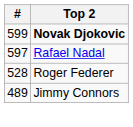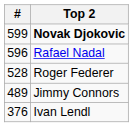(18, 53) 597 -> (18, 53) 596
+ row: (62, 112)
